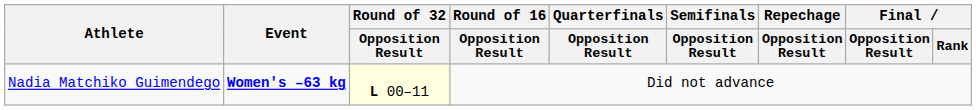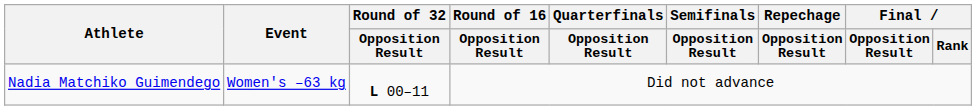(286, 84) bold -> (286, 84) normal
(399, 93) lightyellow background -> (399, 93) no background
